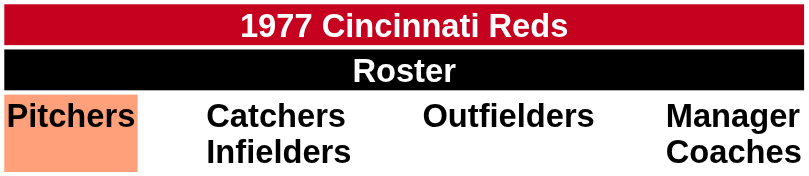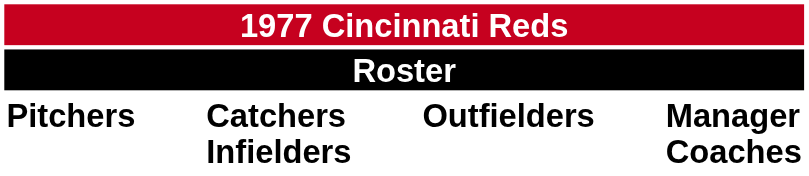(71, 115) lightsalmon background -> (71, 115) no background
